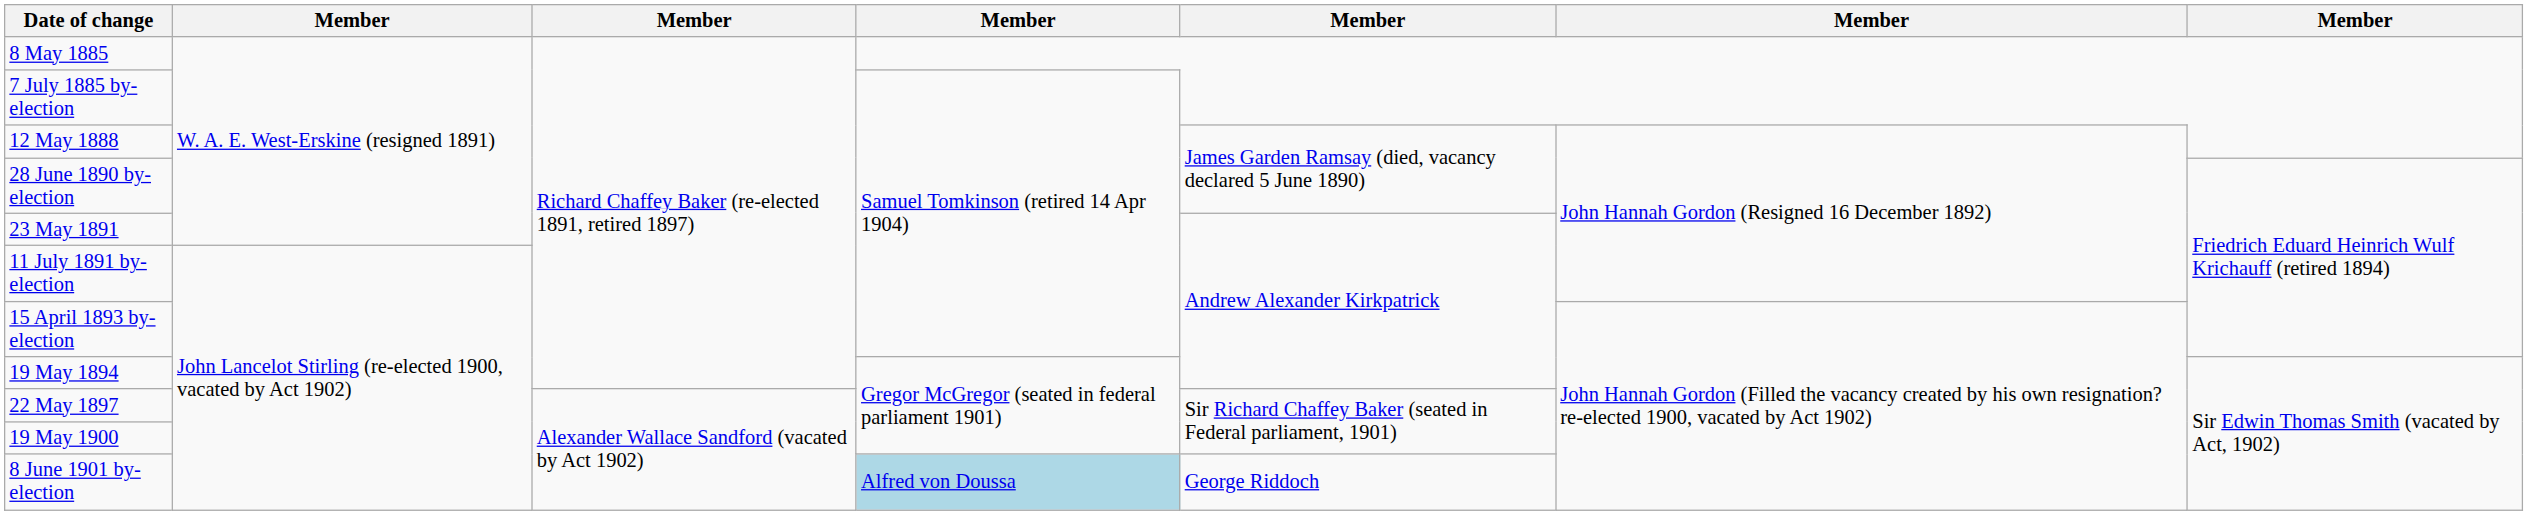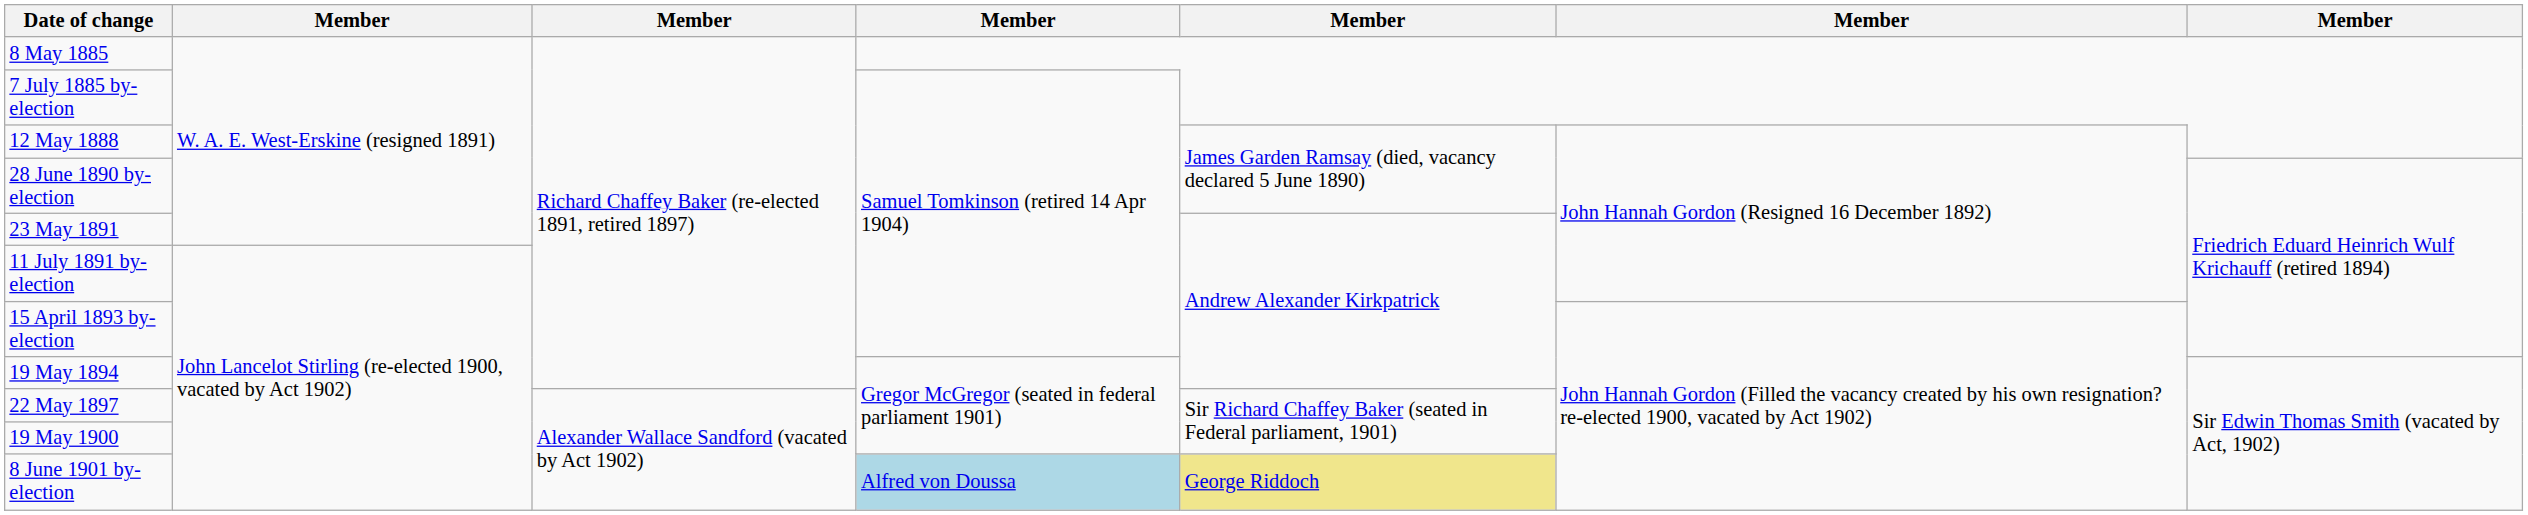(1252, 481) no background -> (1252, 481) khaki background
